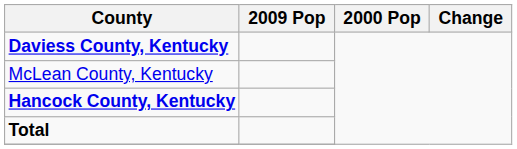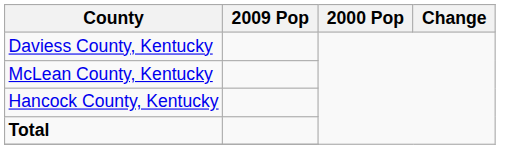(118, 46) bold -> (111, 46) normal
(122, 102) bold -> (114, 102) normal
